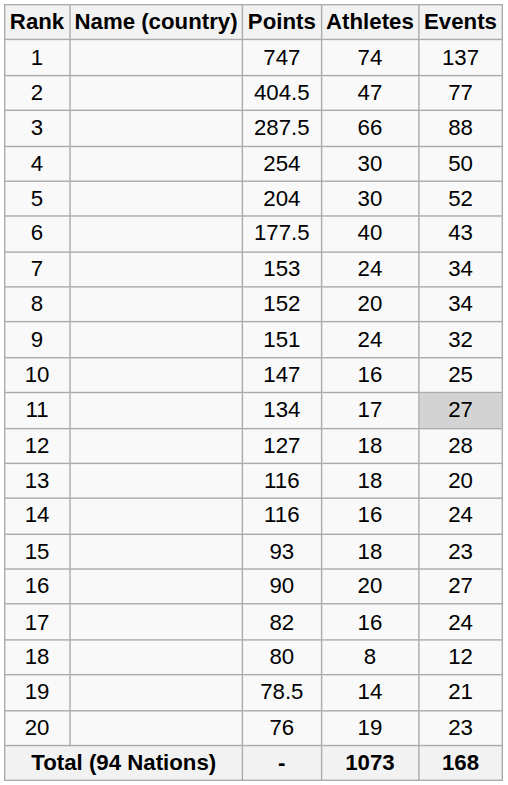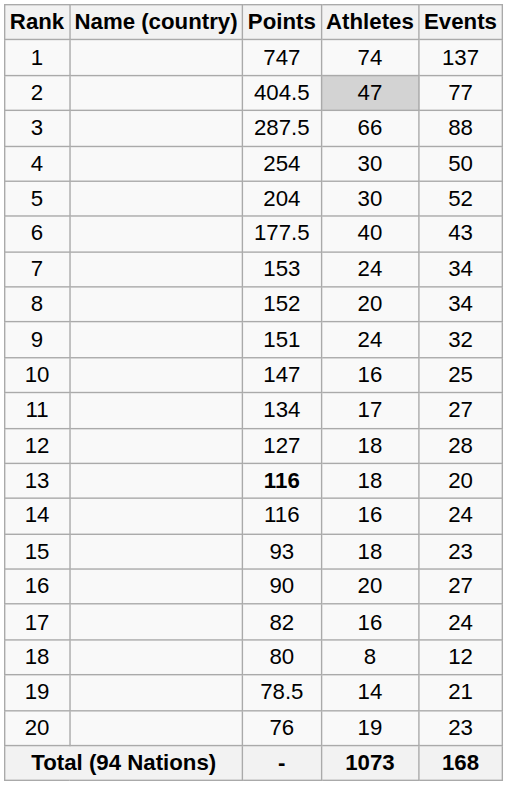(370, 92) no background -> (370, 92) lightgrey background
(460, 410) lightgrey background -> (460, 410) no background
(282, 480) normal -> (282, 480) bold
